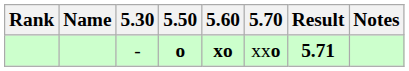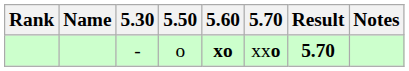(180, 50) bold -> (180, 50) normal
(318, 50) 5.71 -> (318, 50) 5.70
